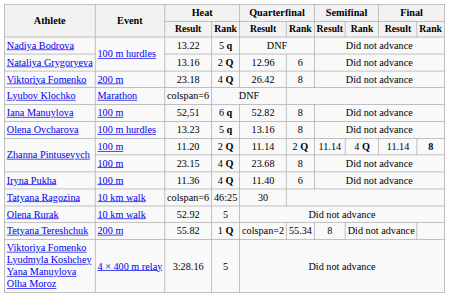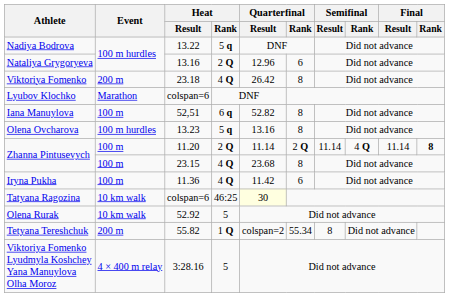(263, 181) 11.40 -> (263, 181) 11.42
(263, 197) no background -> (263, 197) lightyellow background
